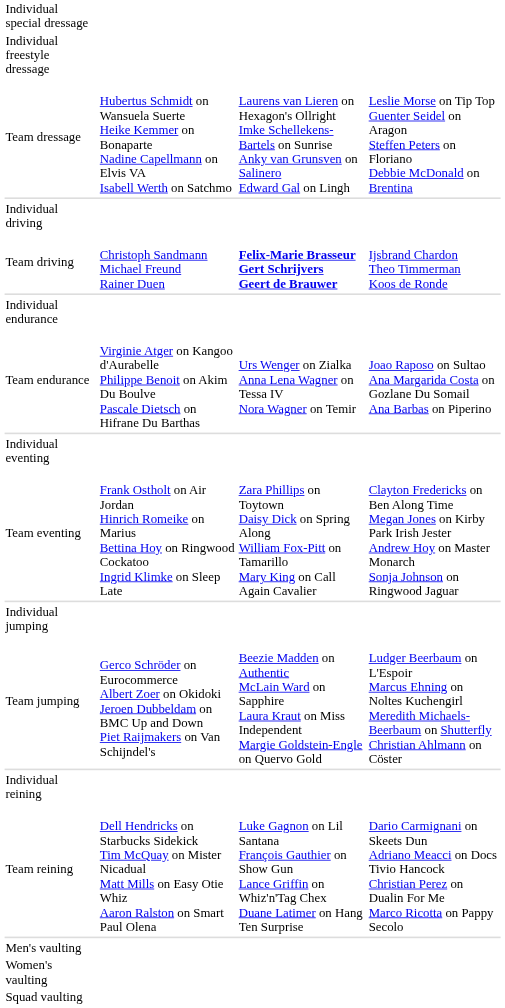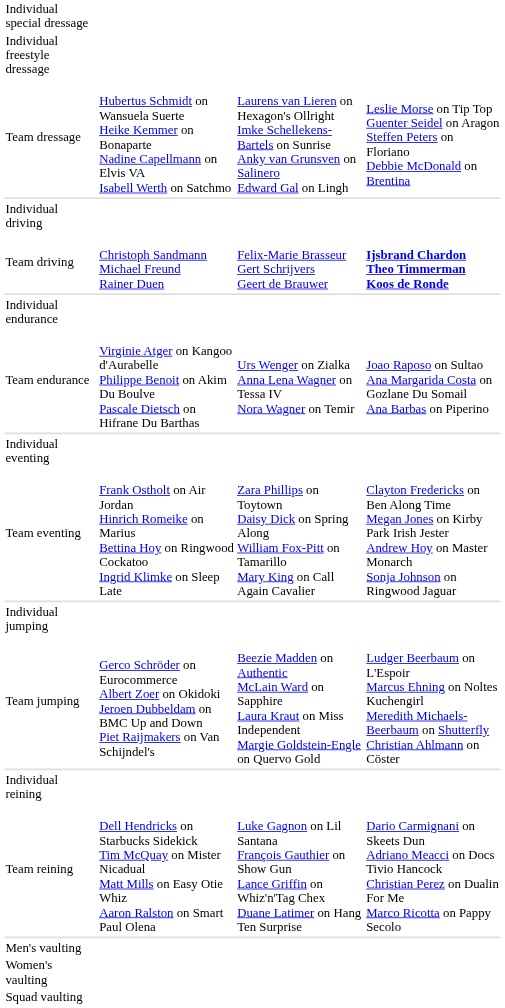(297, 269) bold -> (292, 269) normal
(415, 269) normal -> (416, 269) bold
